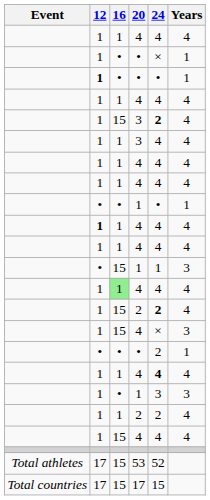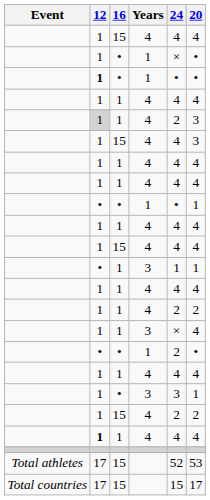columns swapped: (139, 15) <-> (187, 15)
(119, 36) 1 -> (119, 36) 15
(100, 120) no background -> (100, 120) lightgrey background
(119, 120) 15 -> (119, 120) 1
(158, 120) bold -> (176, 120) normal
(119, 141) 1 -> (119, 141) 15
(100, 225) bold -> (100, 225) normal
(119, 246) 1 -> (119, 246) 15
(119, 267) 15 -> (119, 267) 1
(119, 288) lightgreen background -> (119, 288) no background
(119, 309) 15 -> (119, 309) 1
(158, 309) bold -> (176, 309) normal
(119, 330) 15 -> (119, 330) 1
(158, 373) bold -> (176, 373) normal
(119, 415) 1 -> (119, 415) 15
(100, 436) normal -> (100, 436) bold
(119, 436) 15 -> (119, 436) 1
